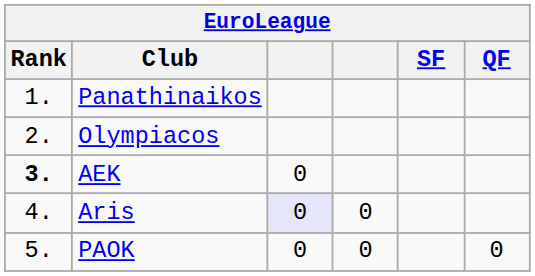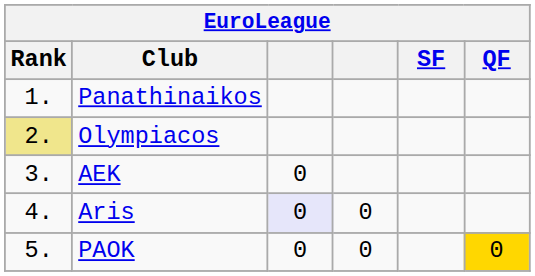(39, 136) no background -> (39, 136) khaki background
(39, 175) bold -> (39, 175) normal
(497, 251) no background -> (497, 251) gold background
